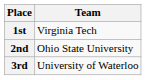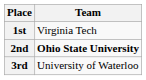(85, 48) normal -> (88, 48) bold
